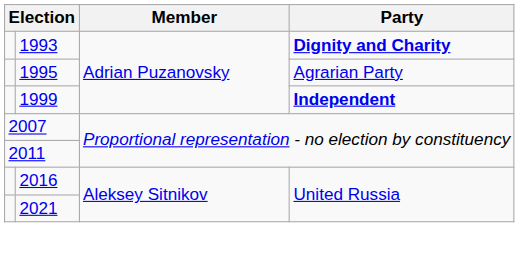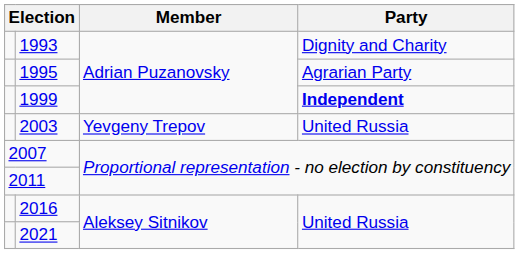(372, 45) bold -> (374, 45) normal
+ row: (38, 126)
